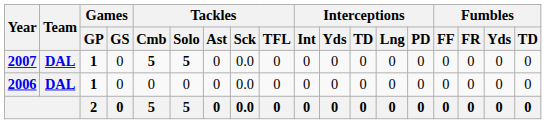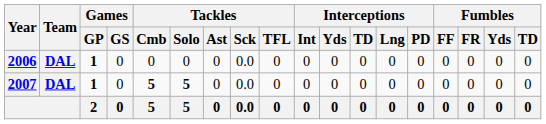rows swapped: (22, 84) <-> (22, 61)
